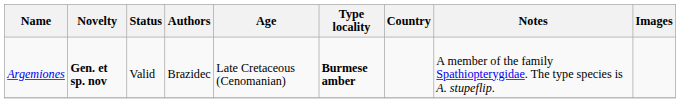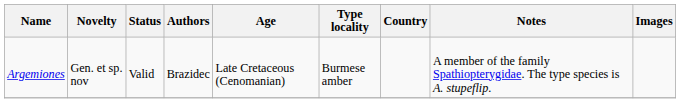(89, 74) bold -> (96, 74) normal
(345, 74) bold -> (343, 74) normal
